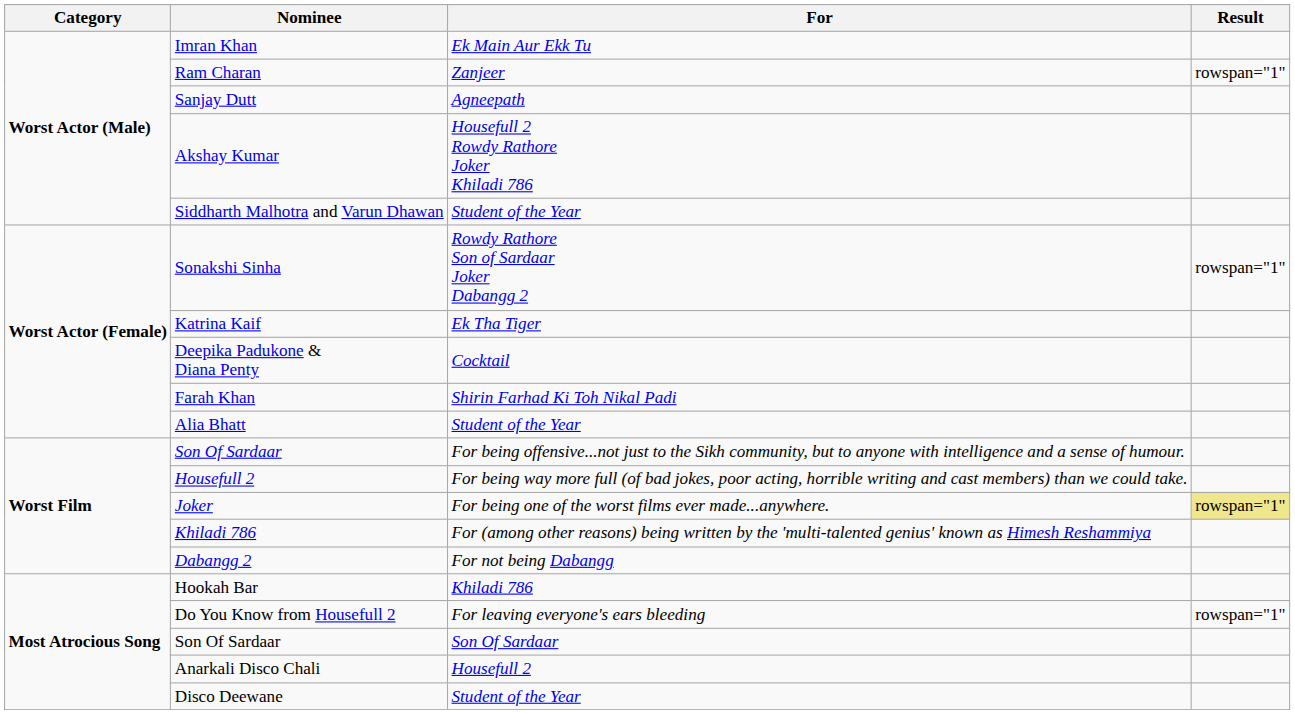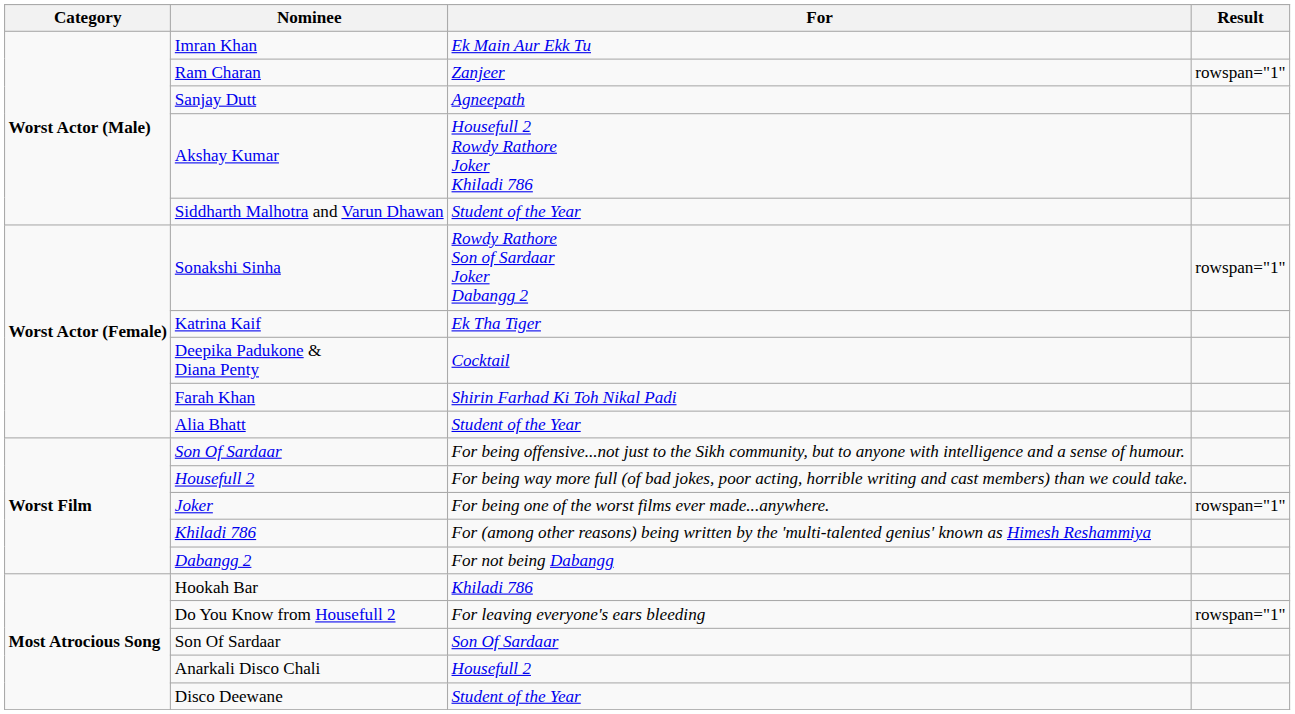(1240, 505) khaki background -> (1240, 505) no background
